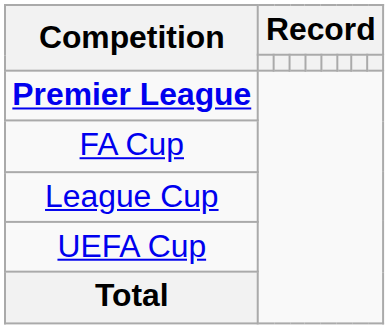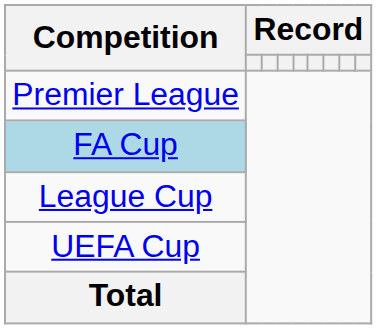(132, 94) bold -> (126, 94) normal
(132, 145) no background -> (126, 145) lightblue background
